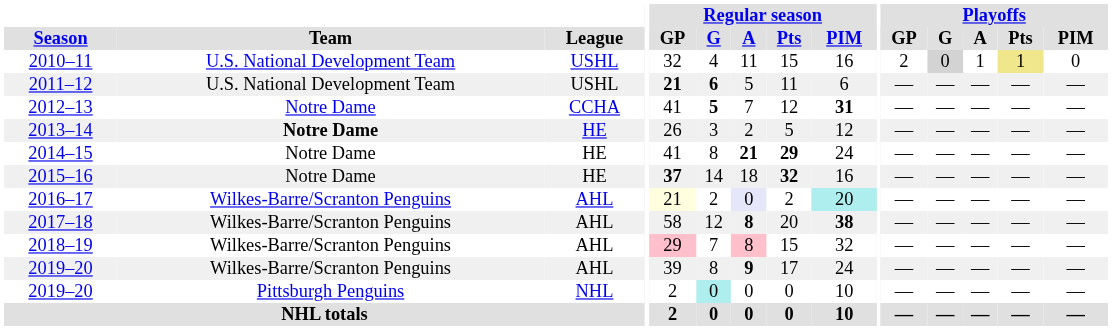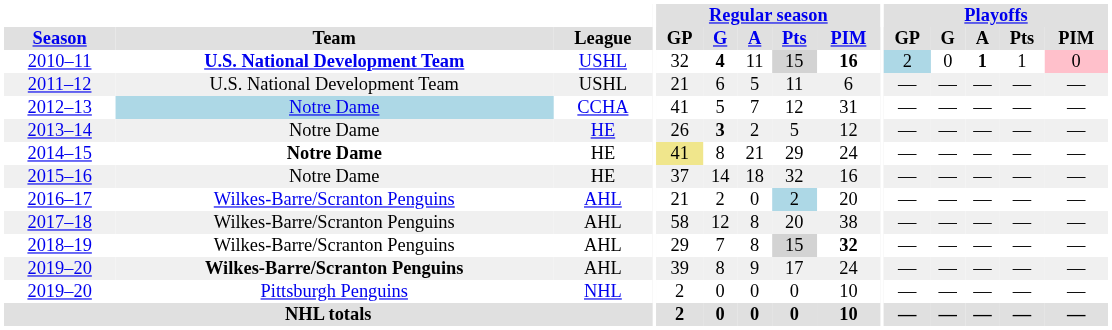(331, 61) normal -> (334, 61) bold
(714, 61) normal -> (720, 61) bold
(789, 61) no background -> (794, 61) lightgrey background
(844, 61) normal -> (848, 61) bold
(904, 61) no background -> (907, 61) lightblue background
(945, 61) lightgrey background -> (948, 61) no background
(980, 61) normal -> (982, 61) bold
(1021, 61) khaki background -> (1022, 61) no background
(1076, 61) no background -> (1076, 61) pink background
(672, 84) bold -> (680, 84) normal
(714, 84) bold -> (720, 84) normal
(331, 107) no background -> (334, 107) lightblue background
(714, 107) bold -> (720, 107) normal
(844, 107) bold -> (848, 107) normal
(331, 130) bold -> (334, 130) normal
(714, 130) normal -> (720, 130) bold
(331, 153) normal -> (334, 153) bold
(672, 153) no background -> (680, 153) khaki background
(749, 153) bold -> (755, 153) normal
(789, 153) bold -> (794, 153) normal
(672, 176) bold -> (680, 176) normal
(789, 176) bold -> (794, 176) normal
(672, 199) lightyellow background -> (680, 199) no background
(749, 199) lavender background -> (755, 199) no background
(789, 199) no background -> (794, 199) lightblue background
(844, 199) paleturquoise background -> (848, 199) no background
(749, 222) bold -> (755, 222) normal
(844, 222) bold -> (848, 222) normal
(672, 245) pink background -> (680, 245) no background
(749, 245) pink background -> (755, 245) no background
(789, 245) no background -> (794, 245) lightgrey background
(844, 245) normal -> (848, 245) bold
(331, 268) normal -> (334, 268) bold
(749, 268) bold -> (755, 268) normal
(714, 291) paleturquoise background -> (720, 291) no background
